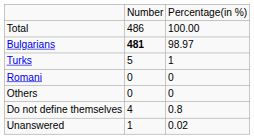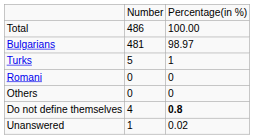(135, 45) bold -> (135, 45) normal
(175, 110) normal -> (175, 110) bold
